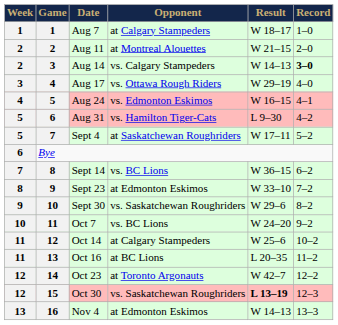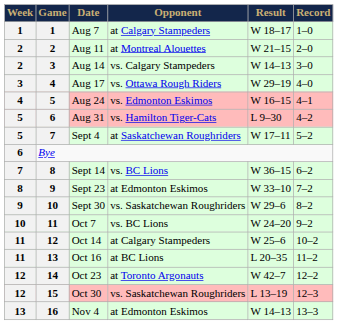(304, 65) bold -> (304, 65) normal
(269, 293) bold -> (269, 293) normal
